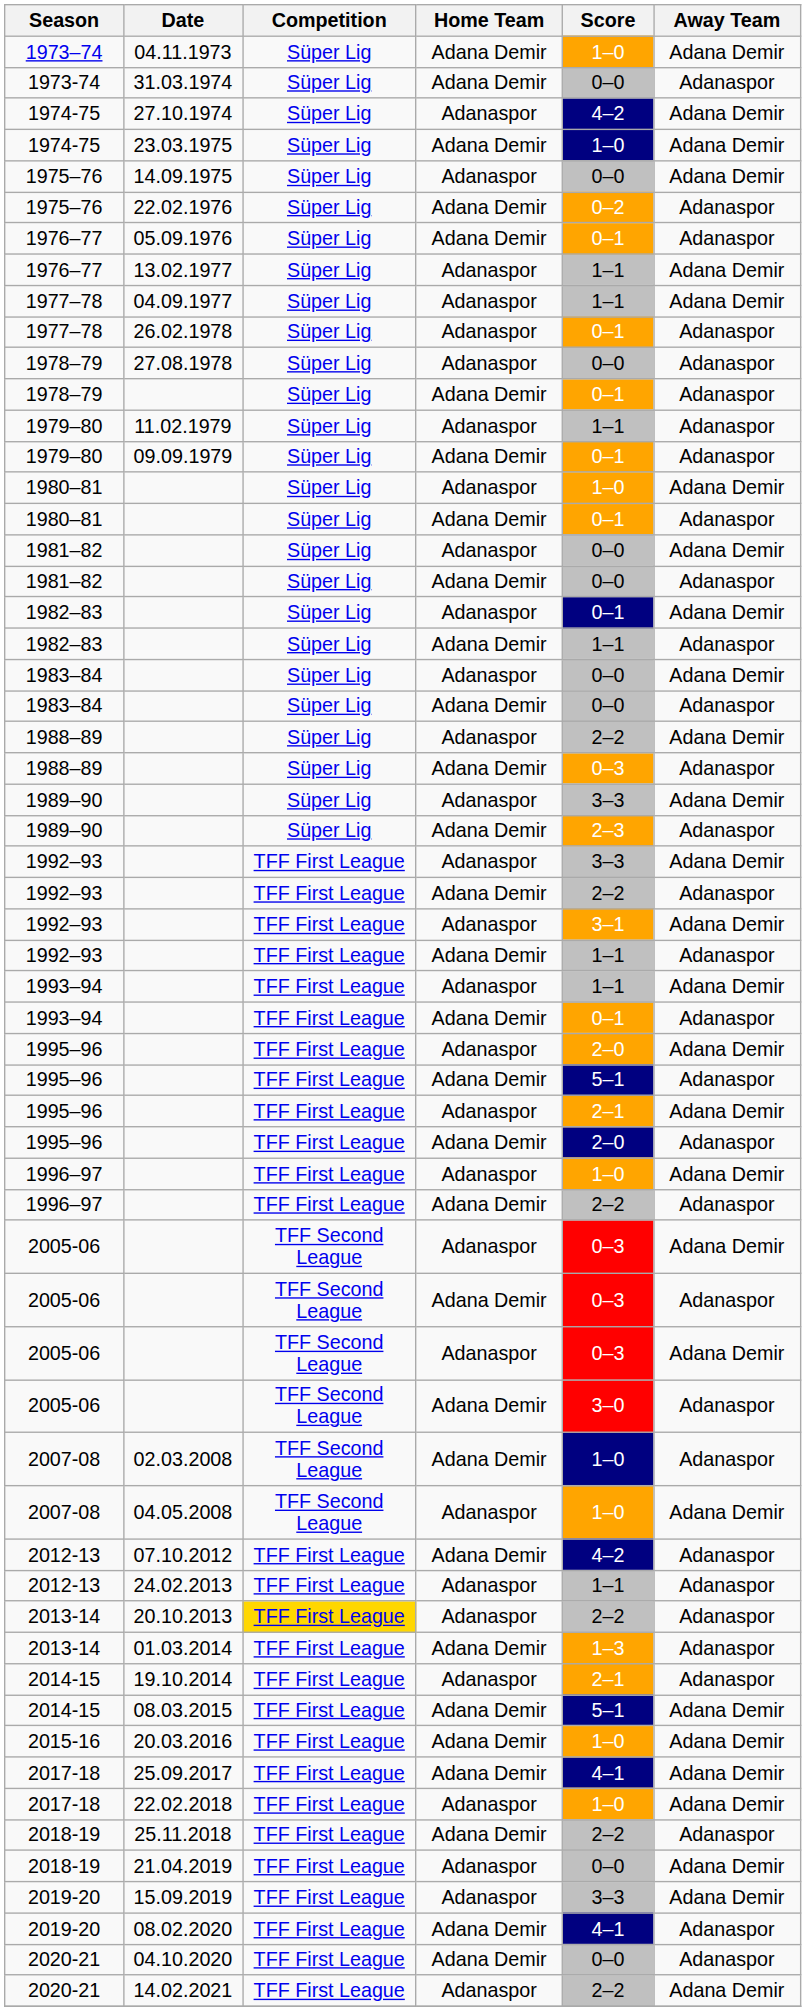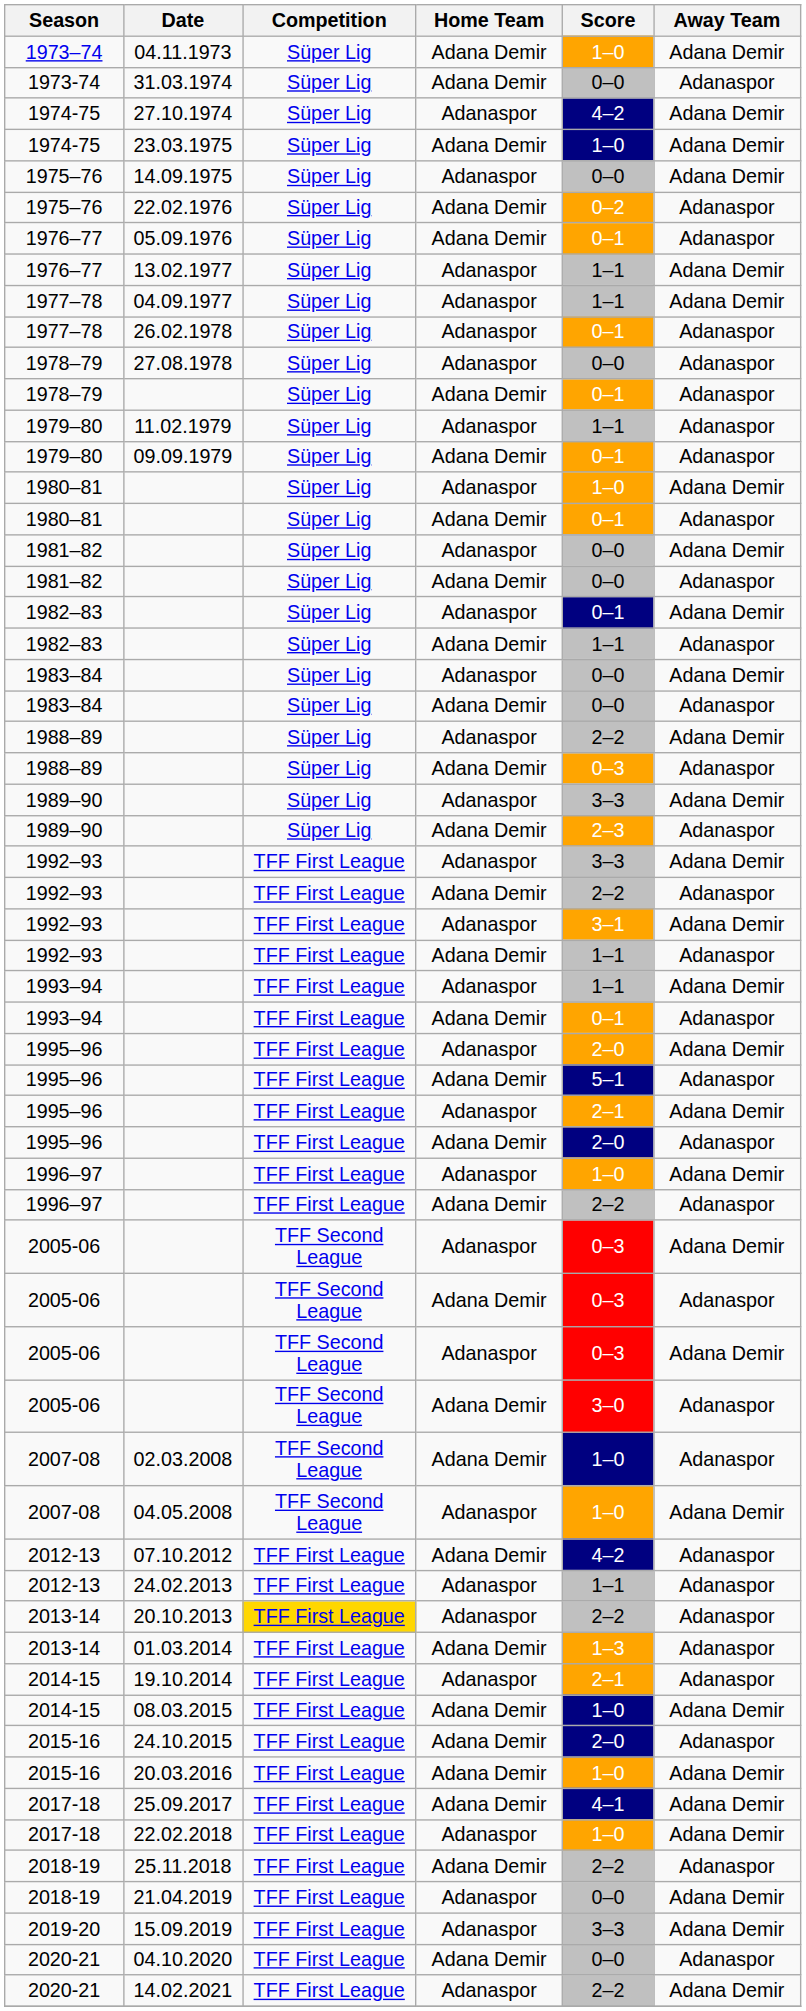(608, 1711) 5–1 -> (608, 1711) 1–0
+ row: (64, 1742)
- row: (64, 1929)
